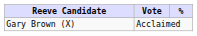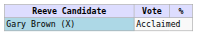(41, 24) no background -> (41, 24) lightblue background
